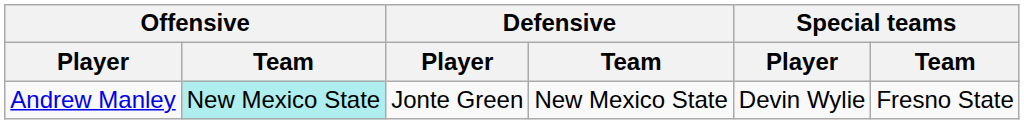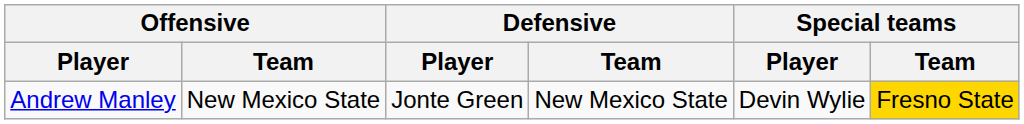(283, 99) paleturquoise background -> (283, 99) no background
(945, 99) no background -> (945, 99) gold background
